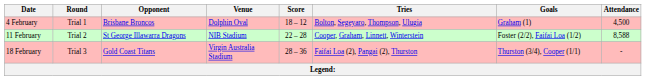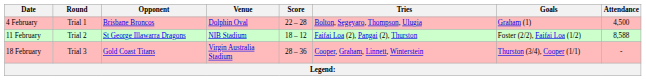(296, 23) 18 – 12 -> (296, 23) 22 – 28
(296, 35) 22 – 28 -> (296, 35) 18 – 12
(369, 35) Cooper, Graham, Linnett, Winterstein -> (366, 35) Faifai Loa (2), Pangai (2), Thurston
(366, 52) Faifai Loa (2), Pangai (2), Thurston -> (369, 52) Cooper, Graham, Linnett, Winterstein
